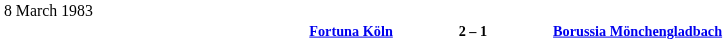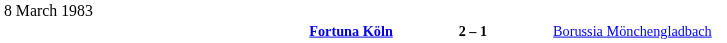(638, 31) bold -> (632, 31) normal
